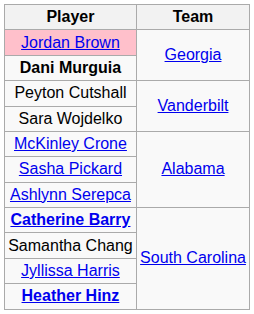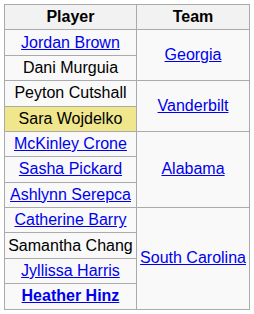(70, 42) pink background -> (70, 42) no background
(70, 67) bold -> (70, 67) normal
(70, 118) no background -> (70, 118) khaki background
(70, 220) bold -> (70, 220) normal
